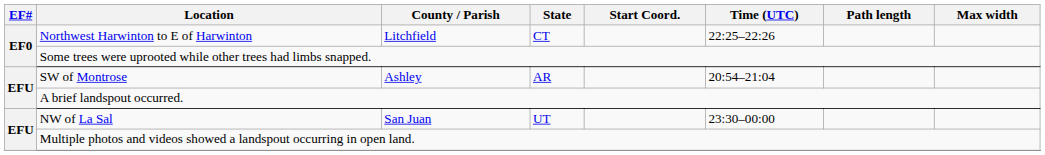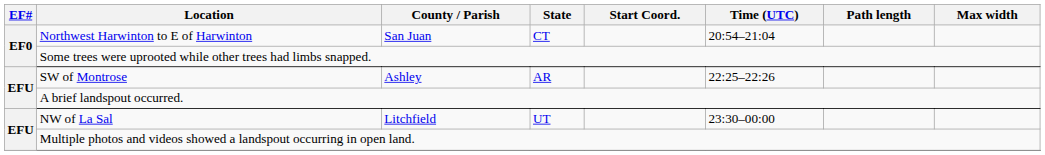(410, 35) Litchfield -> (408, 35) San Juan
(742, 35) 22:25–22:26 -> (742, 35) 20:54–21:04
(742, 77) 20:54–21:04 -> (742, 77) 22:25–22:26
(408, 118) San Juan -> (410, 118) Litchfield
